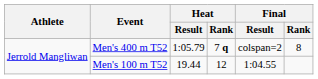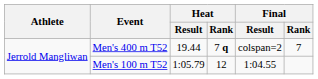(189, 47) 1:05.79 -> (189, 47) 19.44
(299, 47) 8 -> (299, 47) 7
(189, 65) 19.44 -> (189, 65) 1:05.79
